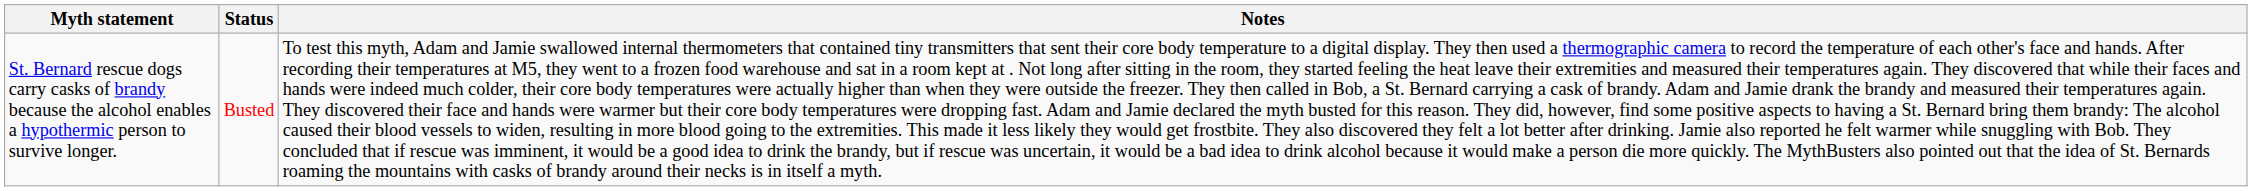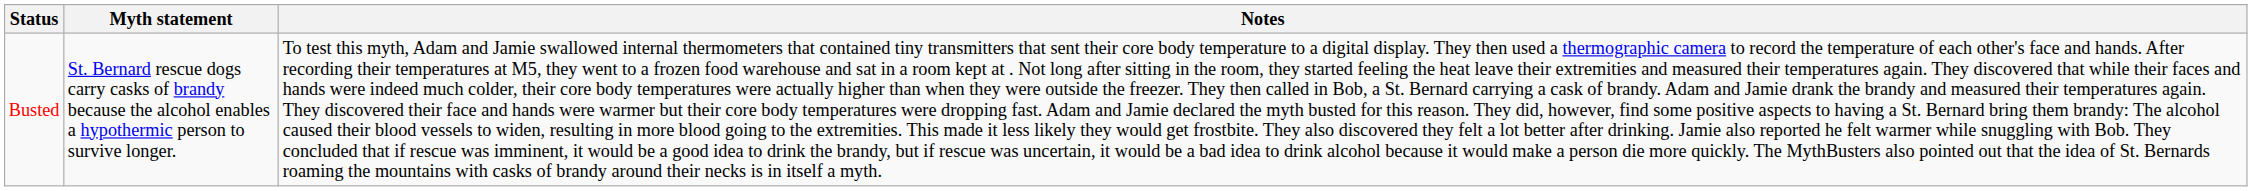columns swapped: (112, 18) <-> (249, 18)
